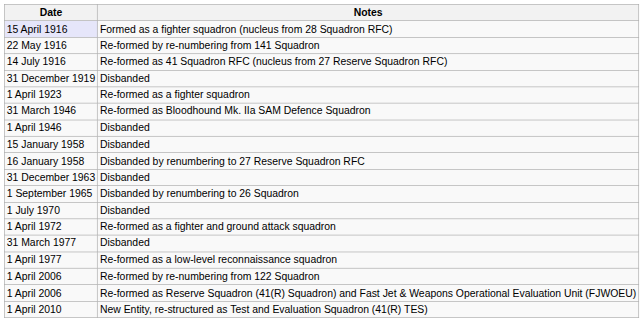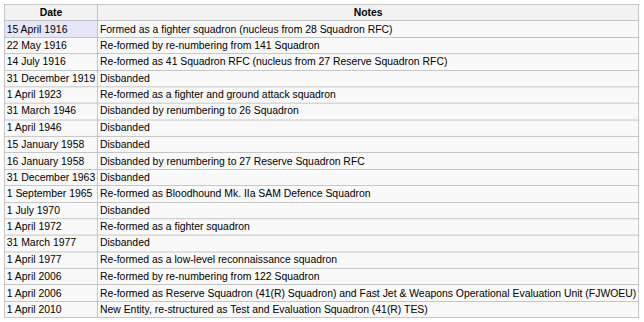(175, 95) Re-formed as a fighter squadron -> (218, 95) Re-formed as a fighter and ground attack squadron
(235, 111) Re-formed as Bloodhound Mk. IIa SAM Defence Squadron -> (199, 111) Disbanded by renumbering to 26 Squadron
(199, 194) Disbanded by renumbering to 26 Squadron -> (235, 194) Re-formed as Bloodhound Mk. IIa SAM Defence Squadron
(218, 227) Re-formed as a fighter and ground attack squadron -> (175, 227) Re-formed as a fighter squadron
